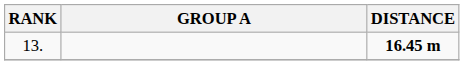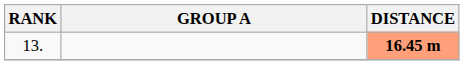(413, 45) no background -> (413, 45) lightsalmon background
